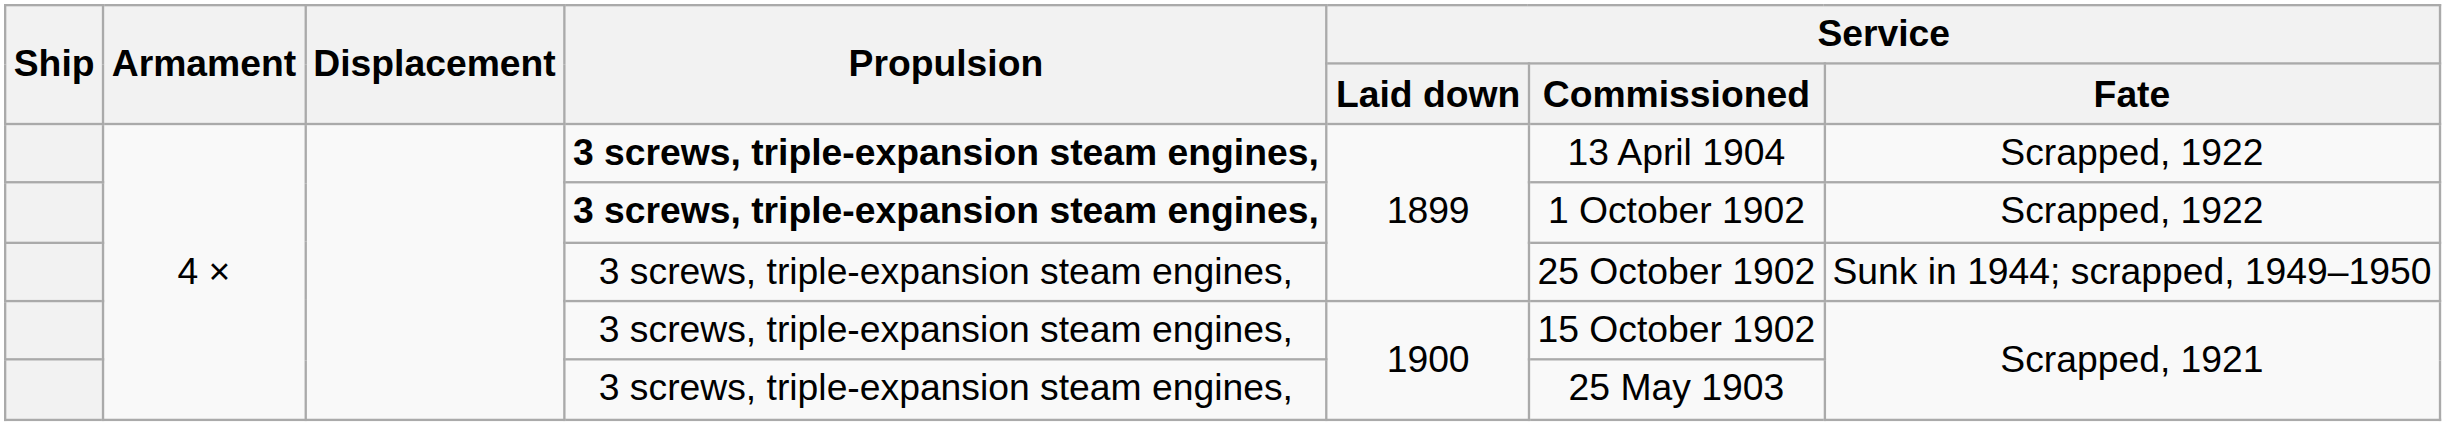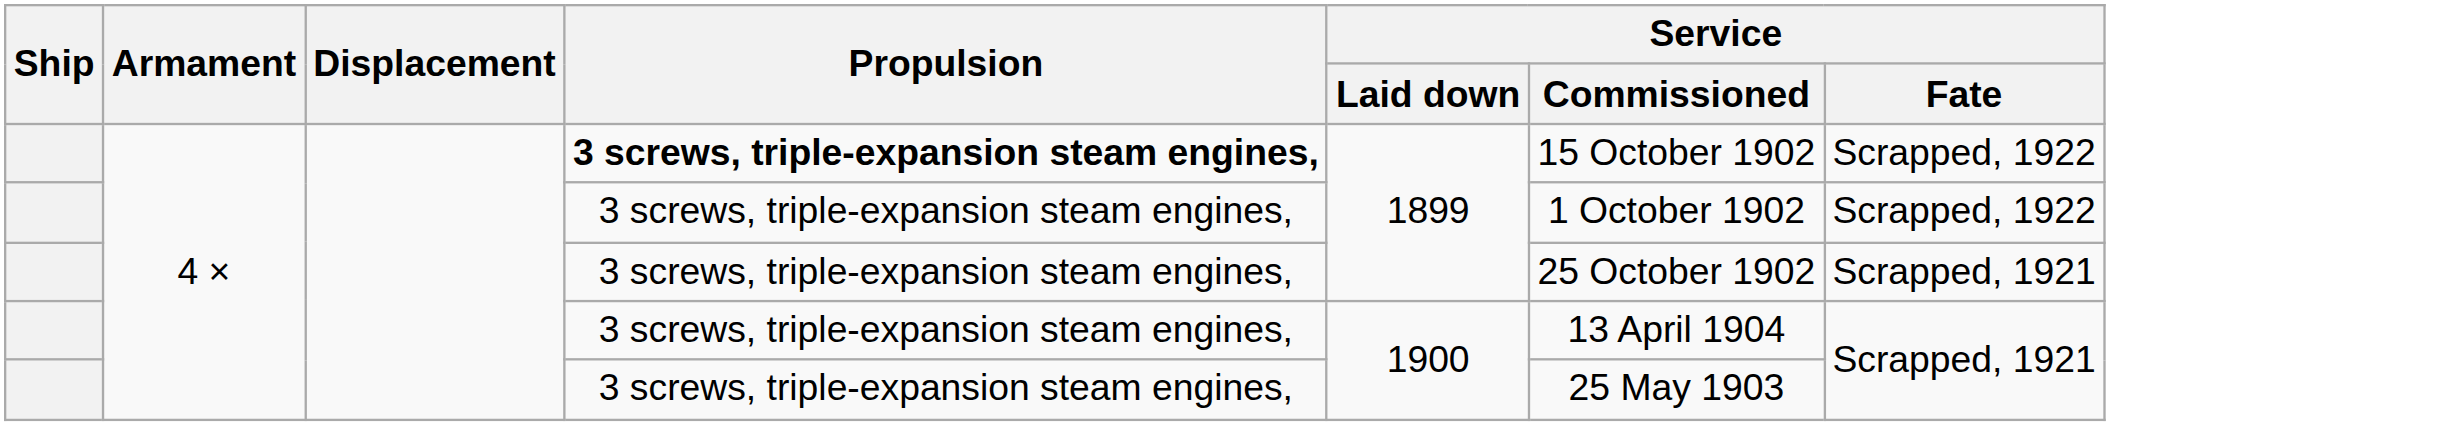(1676, 152) 13 April 1904 -> (1676, 152) 15 October 1902
(946, 211) bold -> (946, 211) normal
(2132, 270) Sunk in 1944; scrapped, 1949–1950 -> (1964, 270) Scrapped, 1921
(1676, 329) 15 October 1902 -> (1676, 329) 13 April 1904
